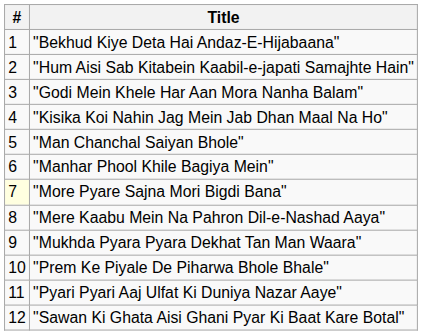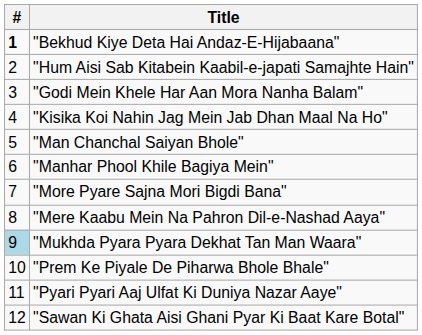(13, 42) normal -> (13, 42) bold
(13, 192) lightyellow background -> (13, 192) no background
(13, 242) no background -> (13, 242) lightblue background
